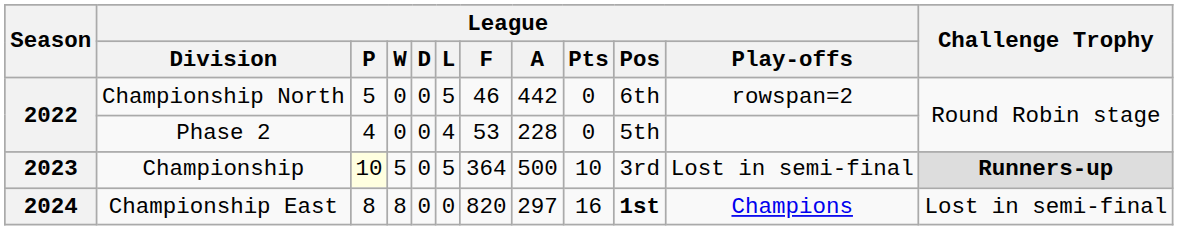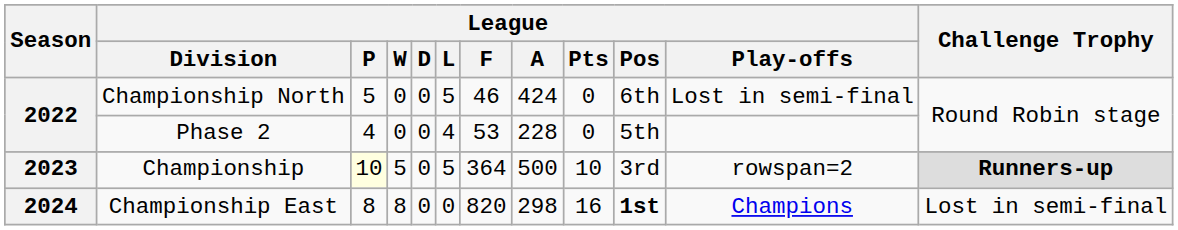(537, 97) 442 -> (537, 97) 424
(792, 97) rowspan=2 -> (792, 97) Lost in semi-final
(792, 170) Lost in semi-final -> (792, 170) rowspan=2
(537, 206) 297 -> (537, 206) 298
